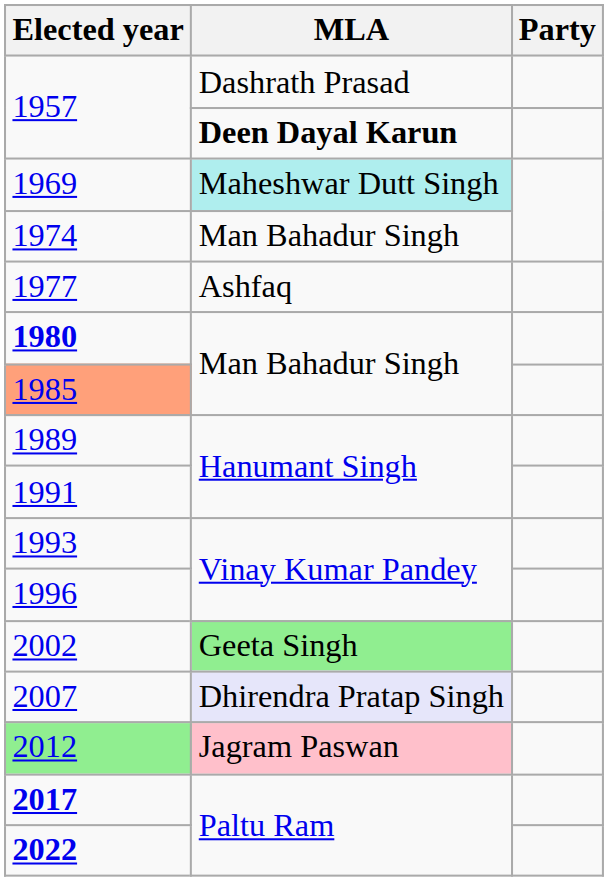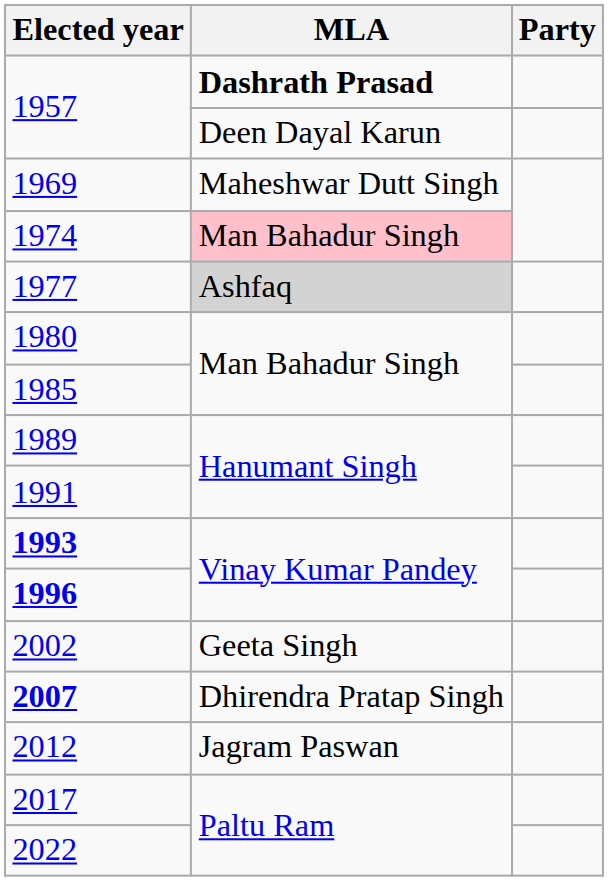(304, 81) normal -> (316, 81) bold
(328, 132) bold -> (320, 132) normal
(349, 183) paleturquoise background -> (349, 183) no background
(329, 235) no background -> (329, 235) pink background
(245, 286) no background -> (245, 286) lightgrey background
(45, 337) bold -> (45, 337) normal
(45, 388) lightsalmon background -> (45, 388) no background
(45, 542) normal -> (45, 542) bold
(45, 593) normal -> (45, 593) bold
(278, 645) lightgreen background -> (278, 645) no background
(45, 696) normal -> (45, 696) bold
(351, 696) lavender background -> (351, 696) no background
(45, 747) lightgreen background -> (45, 747) no background
(299, 747) pink background -> (299, 747) no background
(45, 798) bold -> (45, 798) normal
(45, 850) bold -> (45, 850) normal
